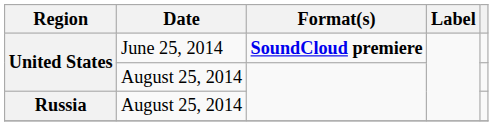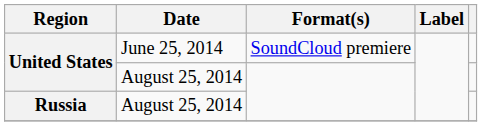(337, 47) bold -> (331, 47) normal
